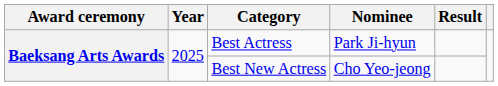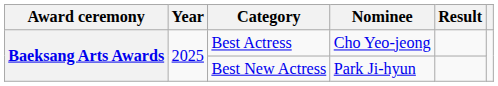(375, 42) Park Ji-hyun -> (382, 42) Cho Yeo-jeong
(382, 68) Cho Yeo-jeong -> (375, 68) Park Ji-hyun
